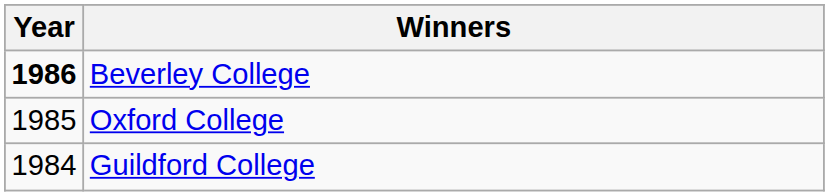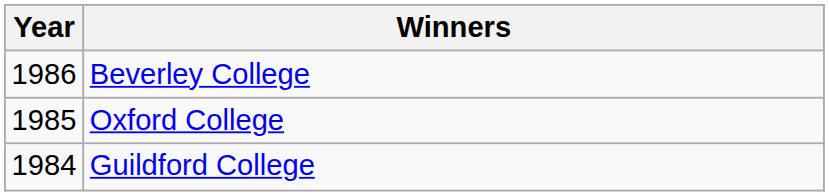(44, 73) bold -> (44, 73) normal
